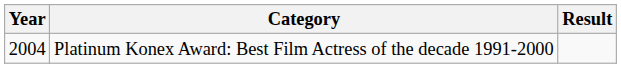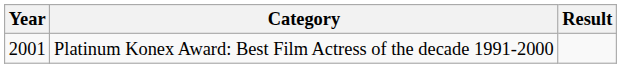(27, 48) 2004 -> (27, 48) 2001
